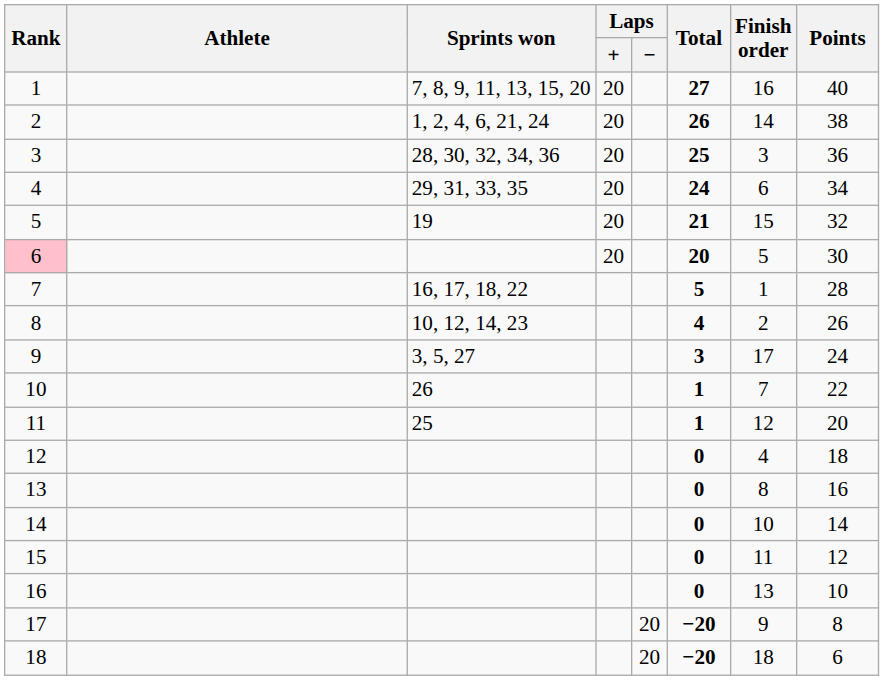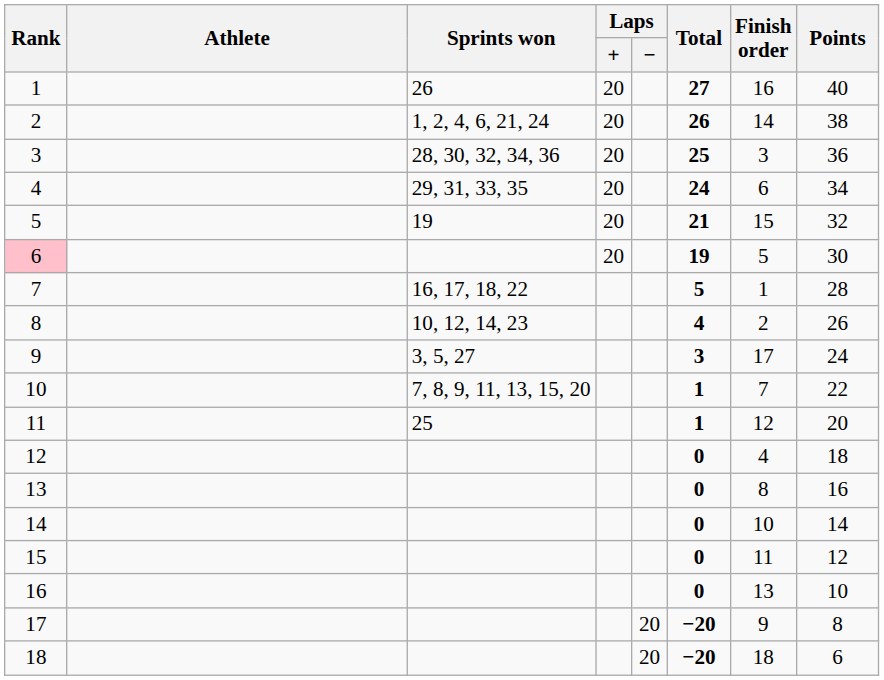(501, 88) 7, 8, 9, 11, 13, 15, 20 -> (422, 88) 26
(699, 255) 20 -> (699, 255) 19
(422, 389) 26 -> (501, 389) 7, 8, 9, 11, 13, 15, 20
